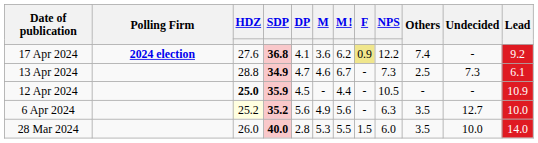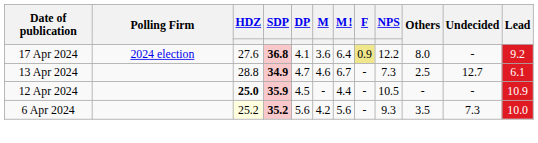(162, 54) bold -> (162, 54) normal
(344, 54) 6.2 -> (344, 54) 6.4
(423, 54) 7.4 -> (423, 54) 8.0
(472, 73) 7.3 -> (472, 73) 12.7
(323, 110) 4.9 -> (323, 110) 4.2
(389, 110) 6.3 -> (389, 110) 9.3
(472, 110) 12.7 -> (472, 110) 7.3
- row: (48, 129)
